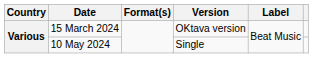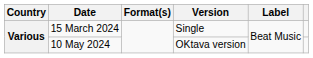(211, 28) OKtava version -> (190, 28) Single
(190, 45) Single -> (211, 45) OKtava version
